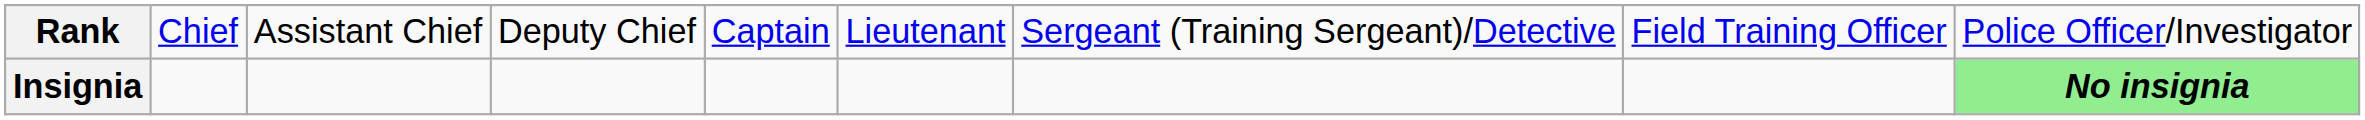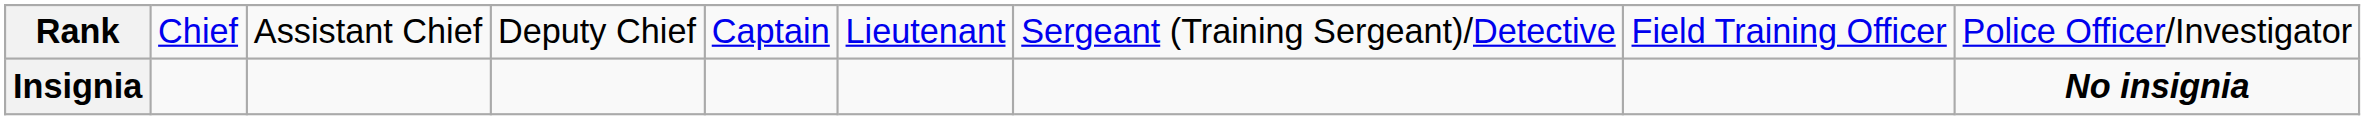(2157, 85) lightgreen background -> (2157, 85) no background
